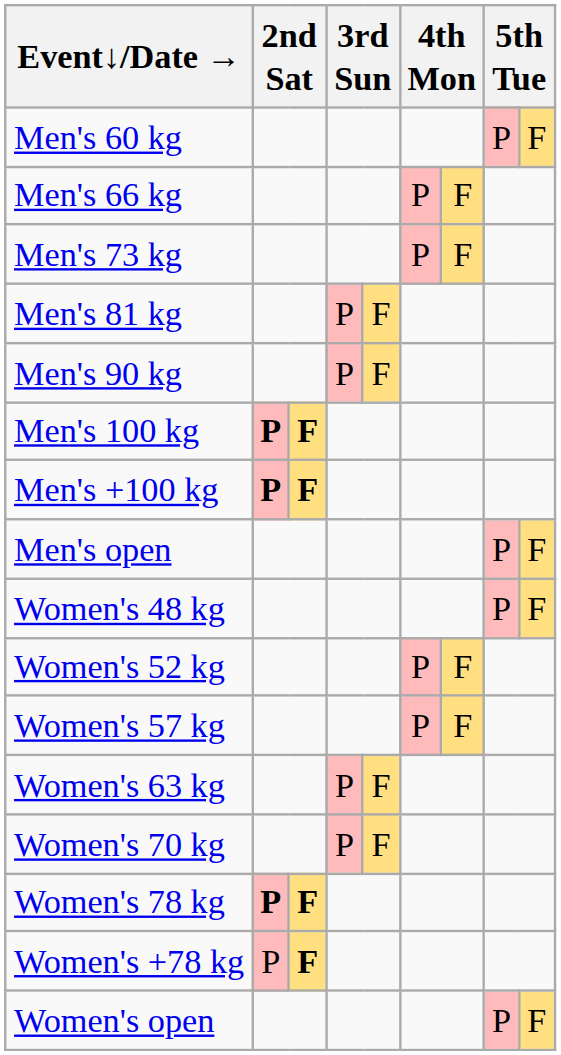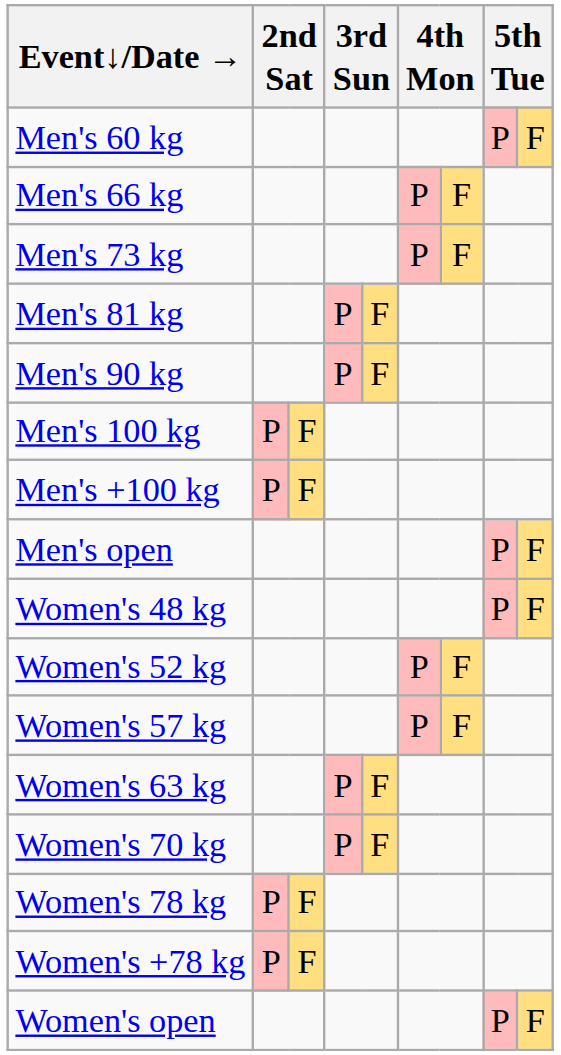(271, 431) bold -> (271, 431) normal
(308, 431) bold -> (307, 431) normal
(271, 490) bold -> (271, 490) normal
(308, 490) bold -> (307, 490) normal
(271, 902) bold -> (271, 902) normal
(308, 902) bold -> (307, 902) normal
(308, 961) bold -> (307, 961) normal
